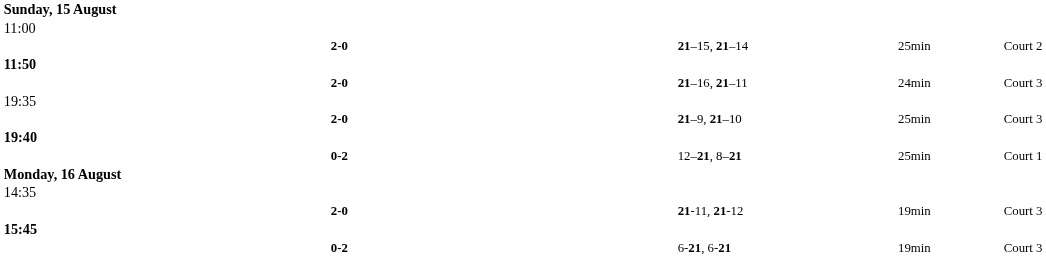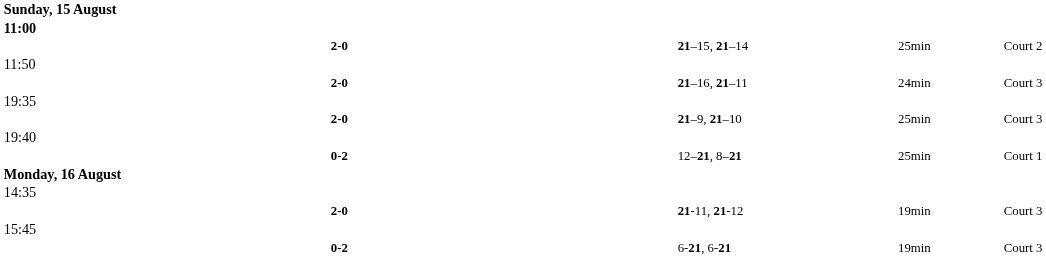(20, 28) normal -> (20, 28) bold
(20, 64) bold -> (20, 64) normal
(20, 137) bold -> (20, 137) normal
(20, 229) bold -> (20, 229) normal
